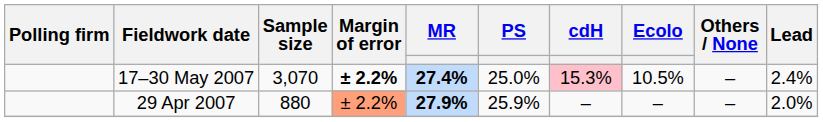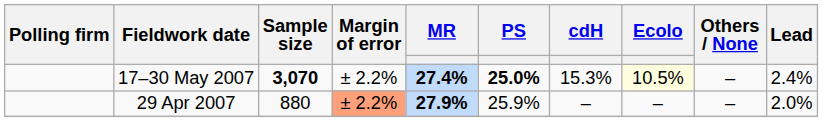(295, 78) normal -> (295, 78) bold
(369, 78) bold -> (369, 78) normal
(514, 78) normal -> (514, 78) bold
(586, 78) pink background -> (586, 78) no background
(658, 78) no background -> (658, 78) lightyellow background
